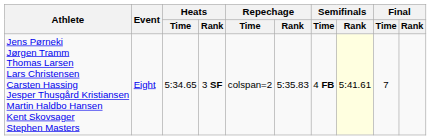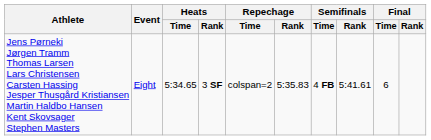(355, 85) lightyellow background -> (355, 85) no background
(386, 85) 7 -> (386, 85) 6
